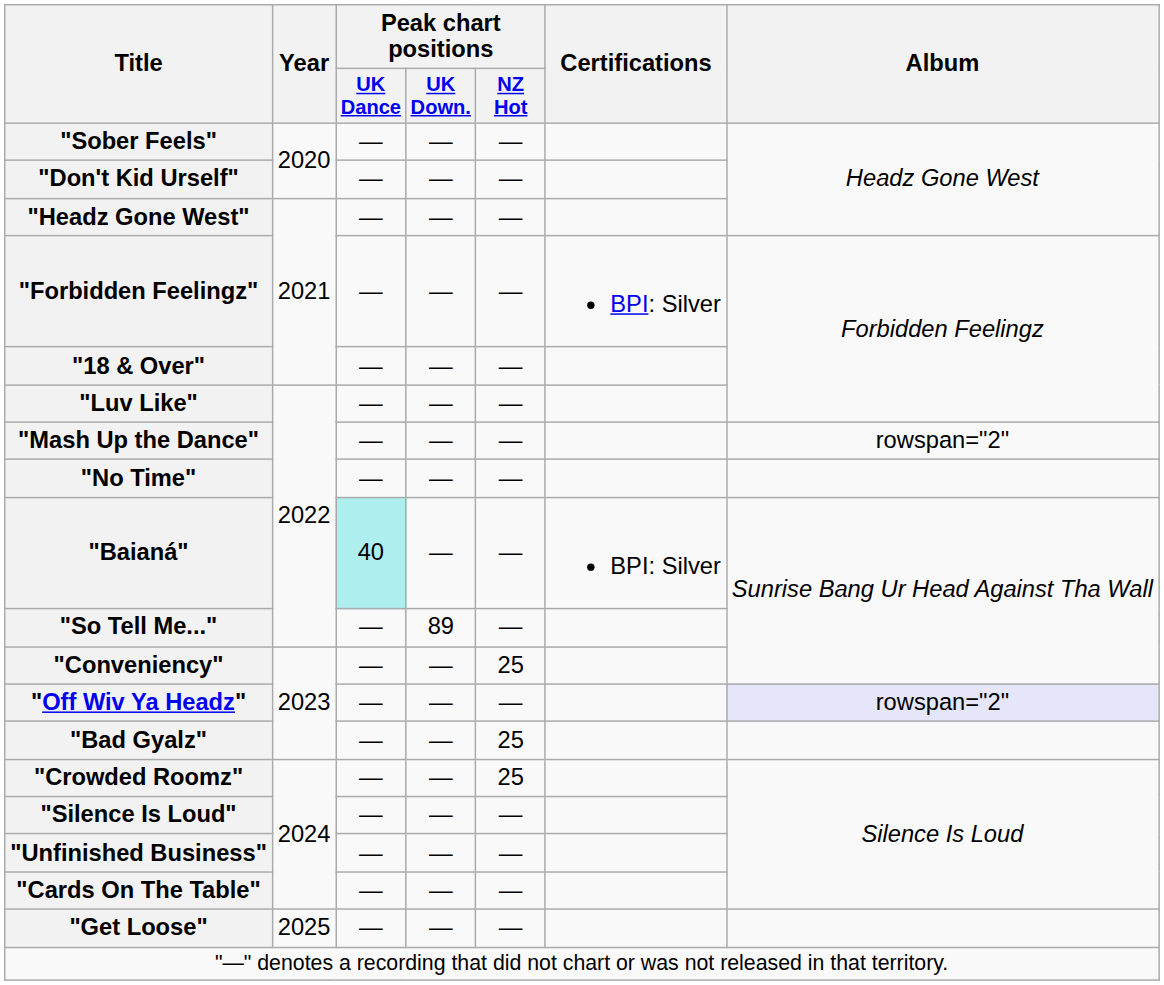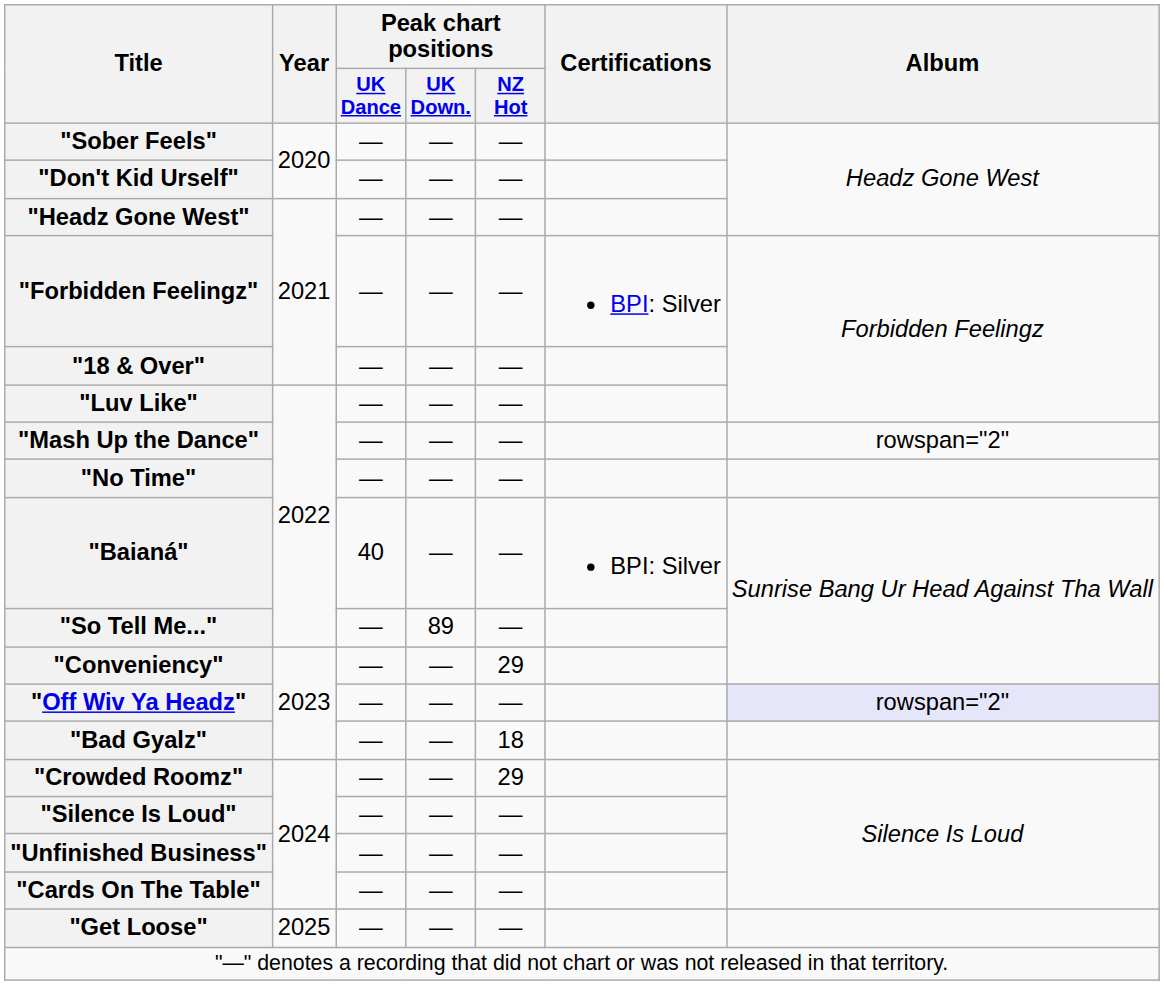(371, 552) paleturquoise background -> (371, 552) no background
(511, 664) 25 -> (511, 664) 29
(511, 740) 25 -> (511, 740) 18
(511, 777) 25 -> (511, 777) 29
